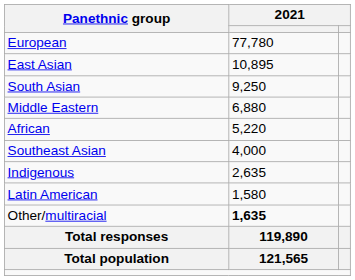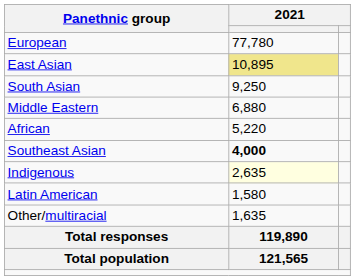(253, 64) no background -> (253, 64) khaki background
(249, 150) normal -> (249, 150) bold
(249, 172) no background -> (249, 172) lightyellow background
(249, 215) bold -> (249, 215) normal
